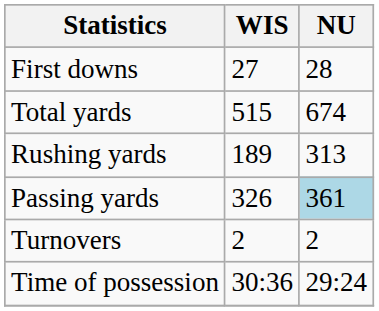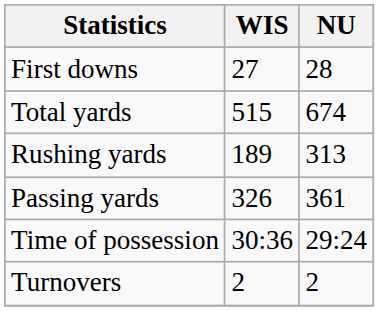(326, 197) lightblue background -> (326, 197) no background
rows swapped: (66, 240) <-> (115, 283)
